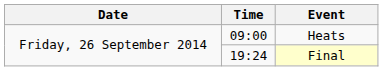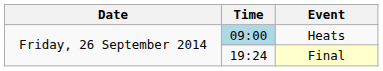(249, 35) no background -> (249, 35) lightblue background
